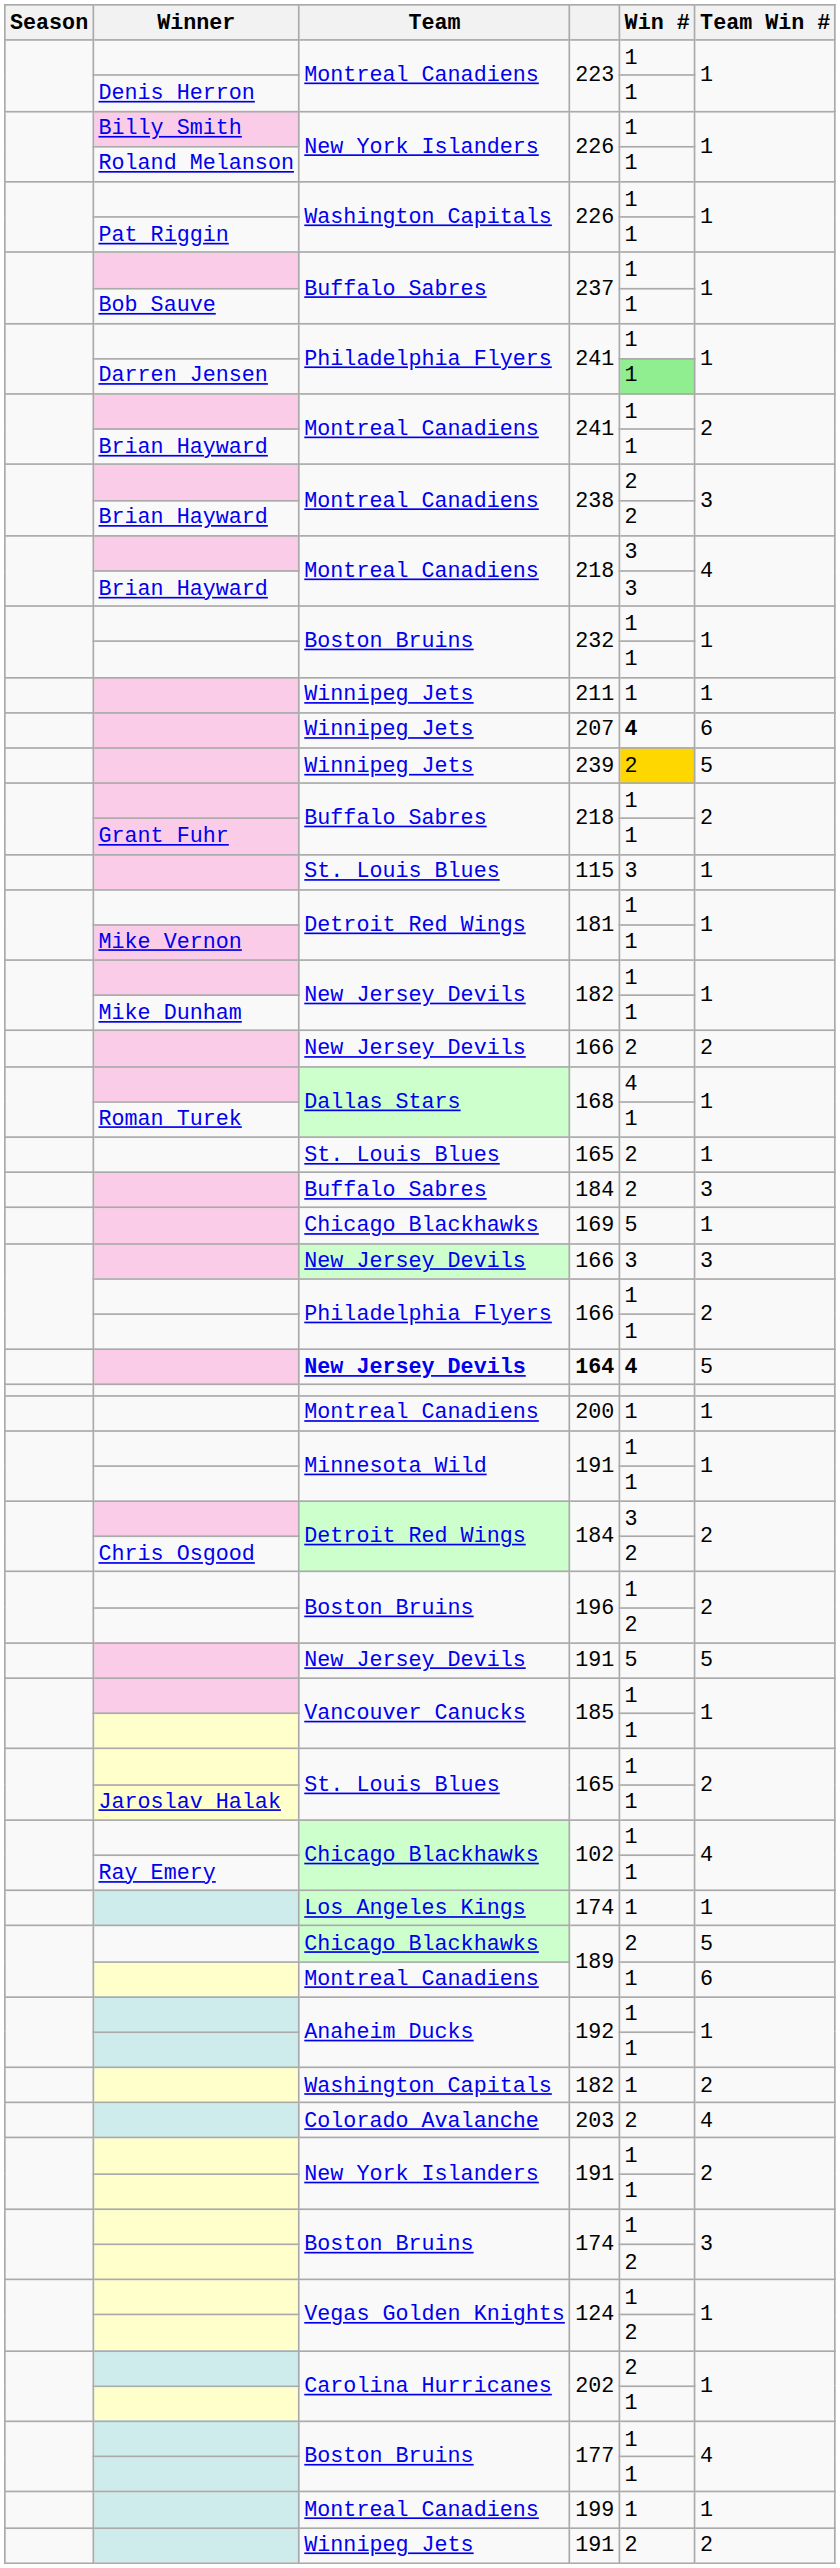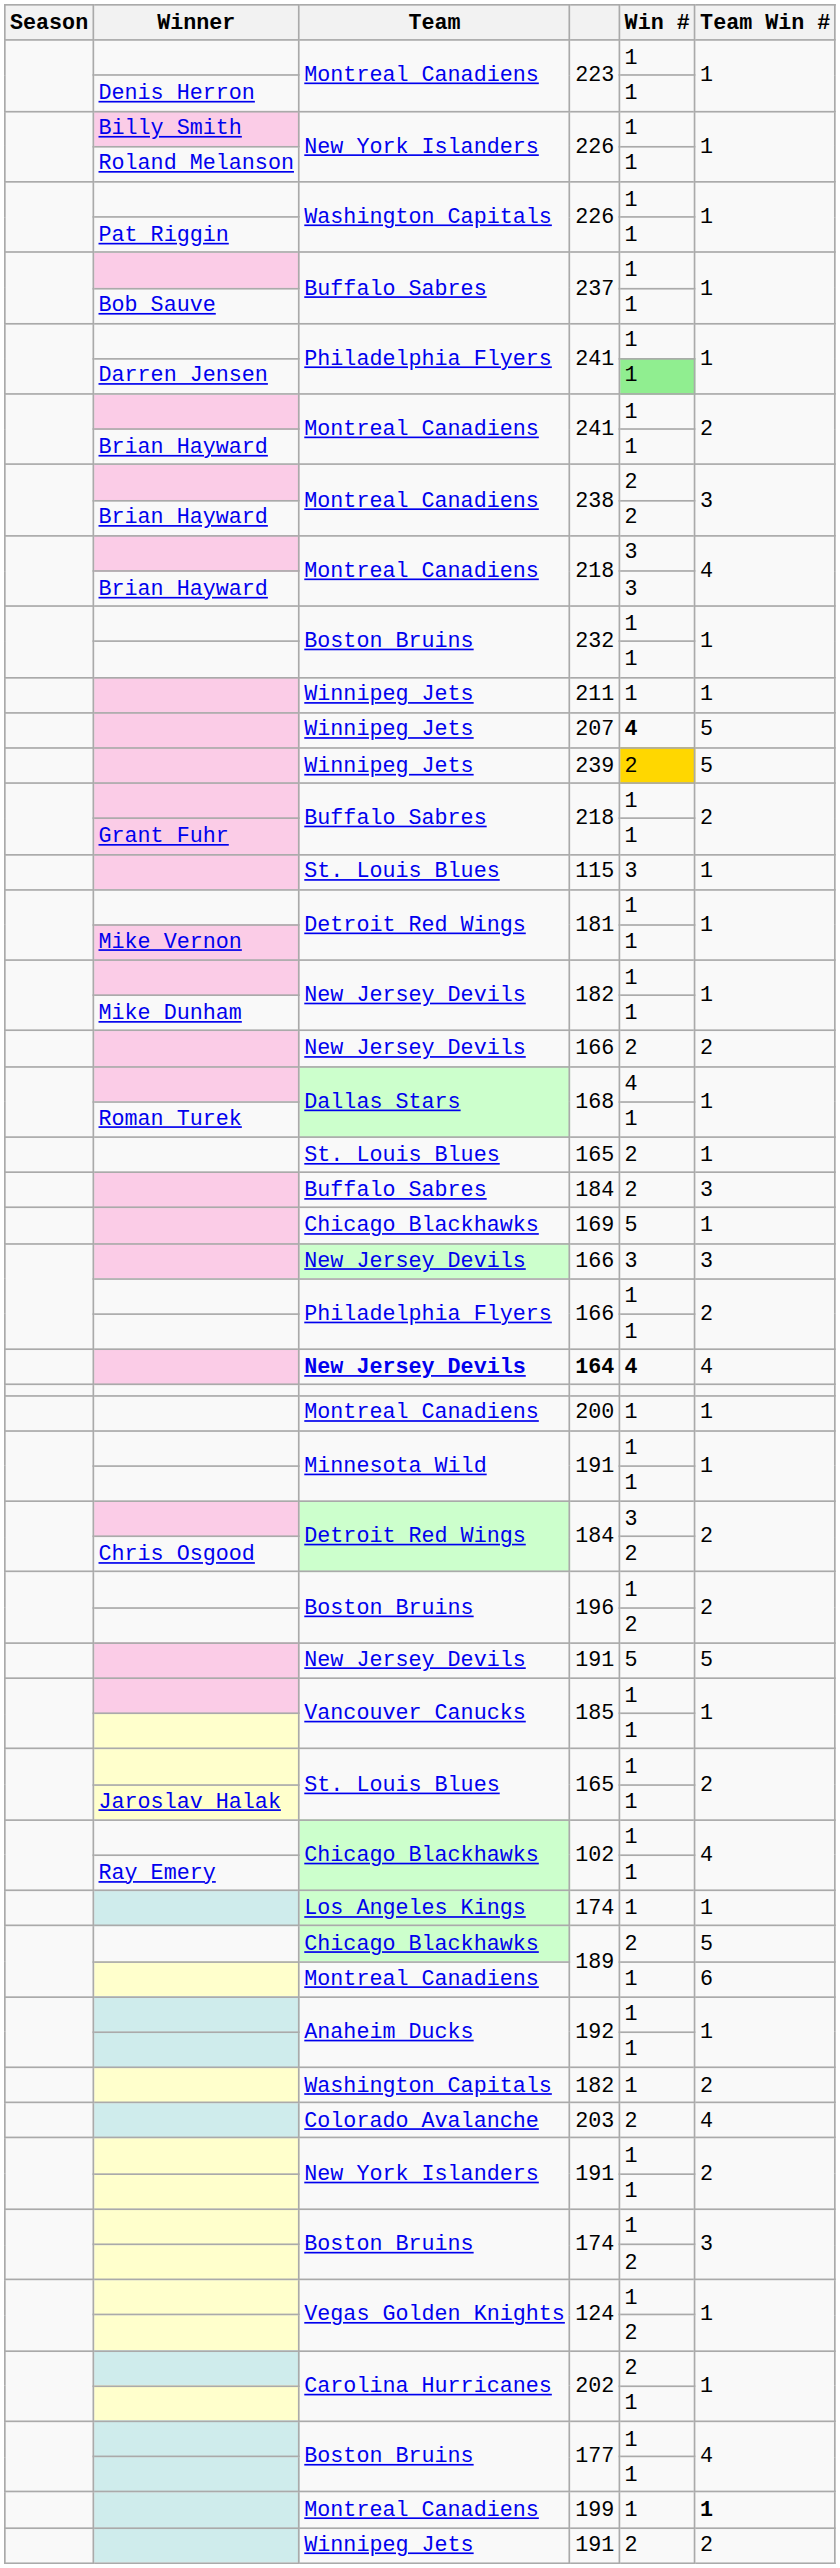(707, 730) 6 -> (707, 730) 5
(707, 1367) 5 -> (707, 1367) 4
(707, 2510) normal -> (707, 2510) bold
